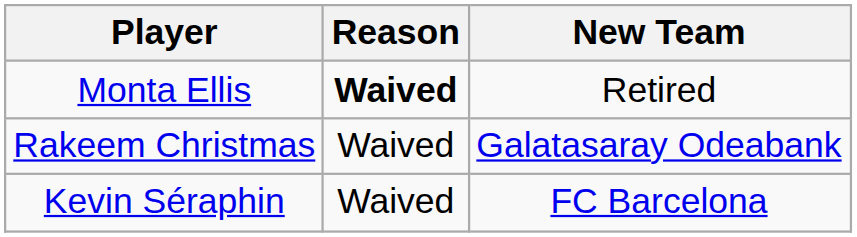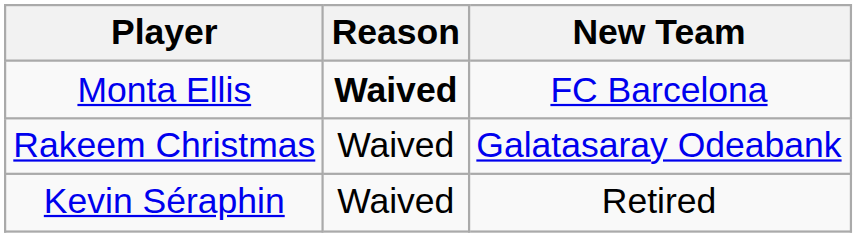(659, 88) Retired -> (659, 88) FC Barcelona
(659, 201) FC Barcelona -> (659, 201) Retired
